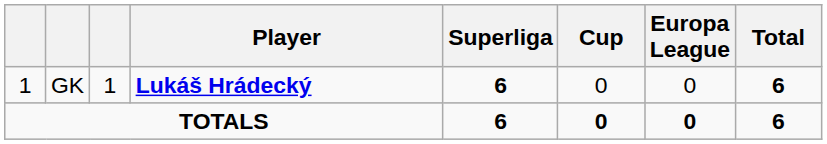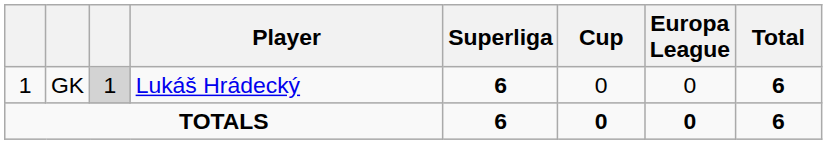(110, 85) no background -> (110, 85) lightgrey background
(224, 85) bold -> (218, 85) normal
